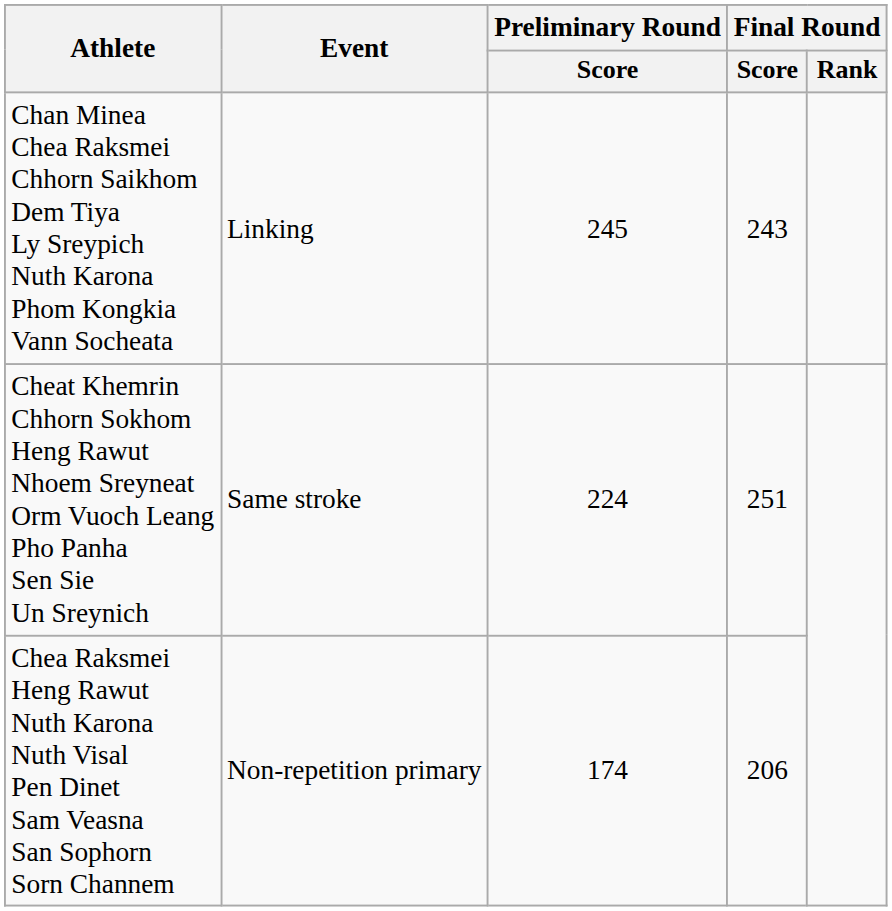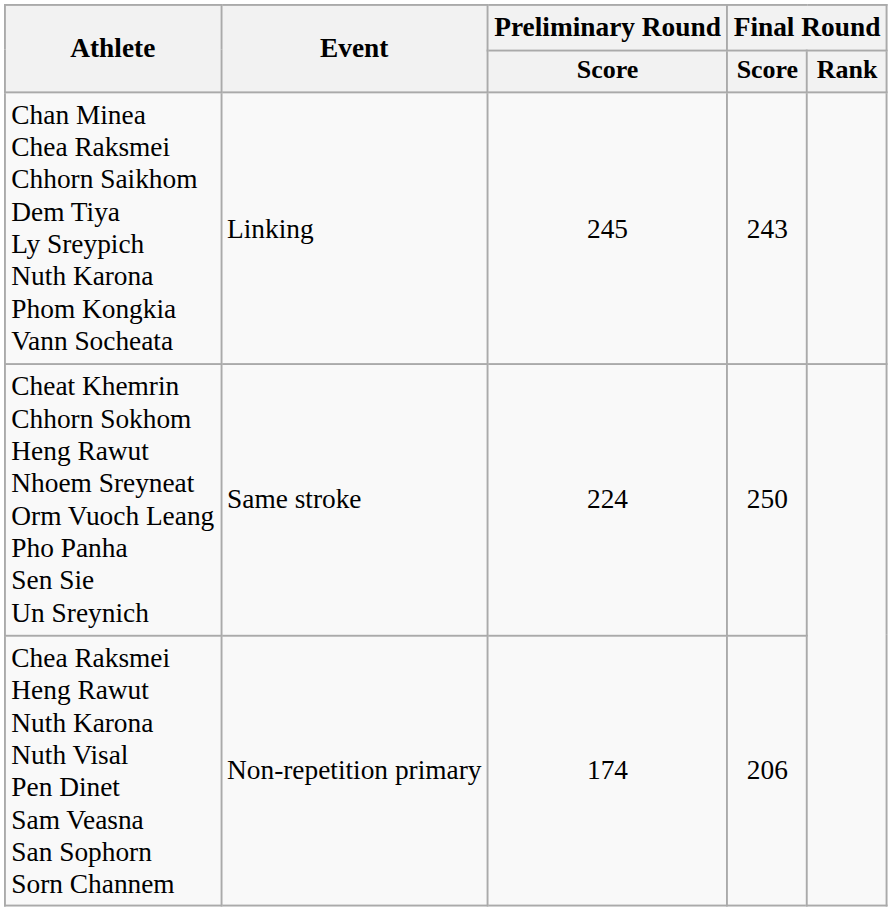(767, 499) 251 -> (767, 499) 250
